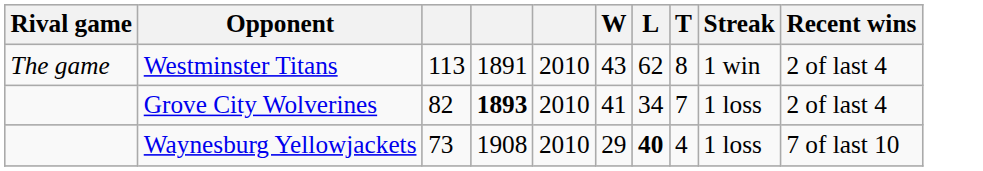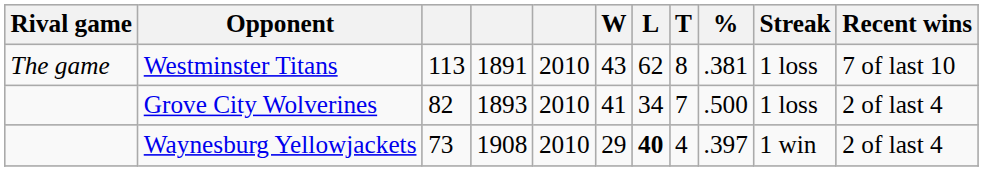+ column: (726, 24)
(732, 64) 1 win -> (789, 64) 1 loss
(837, 64) 2 of last 4 -> (899, 64) 7 of last 10
(502, 104) bold -> (502, 104) normal
(733, 144) 1 loss -> (788, 144) 1 win
(843, 144) 7 of last 10 -> (892, 144) 2 of last 4
